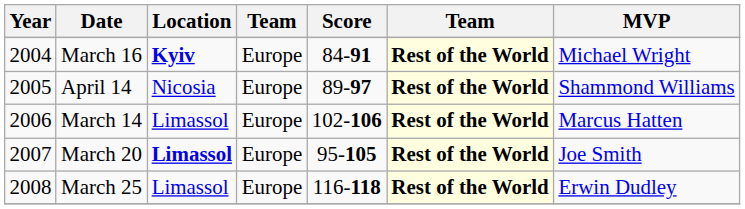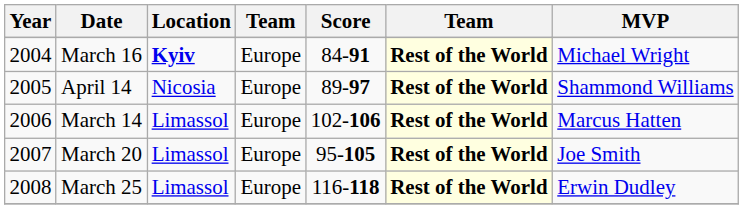(192, 154) bold -> (190, 154) normal
